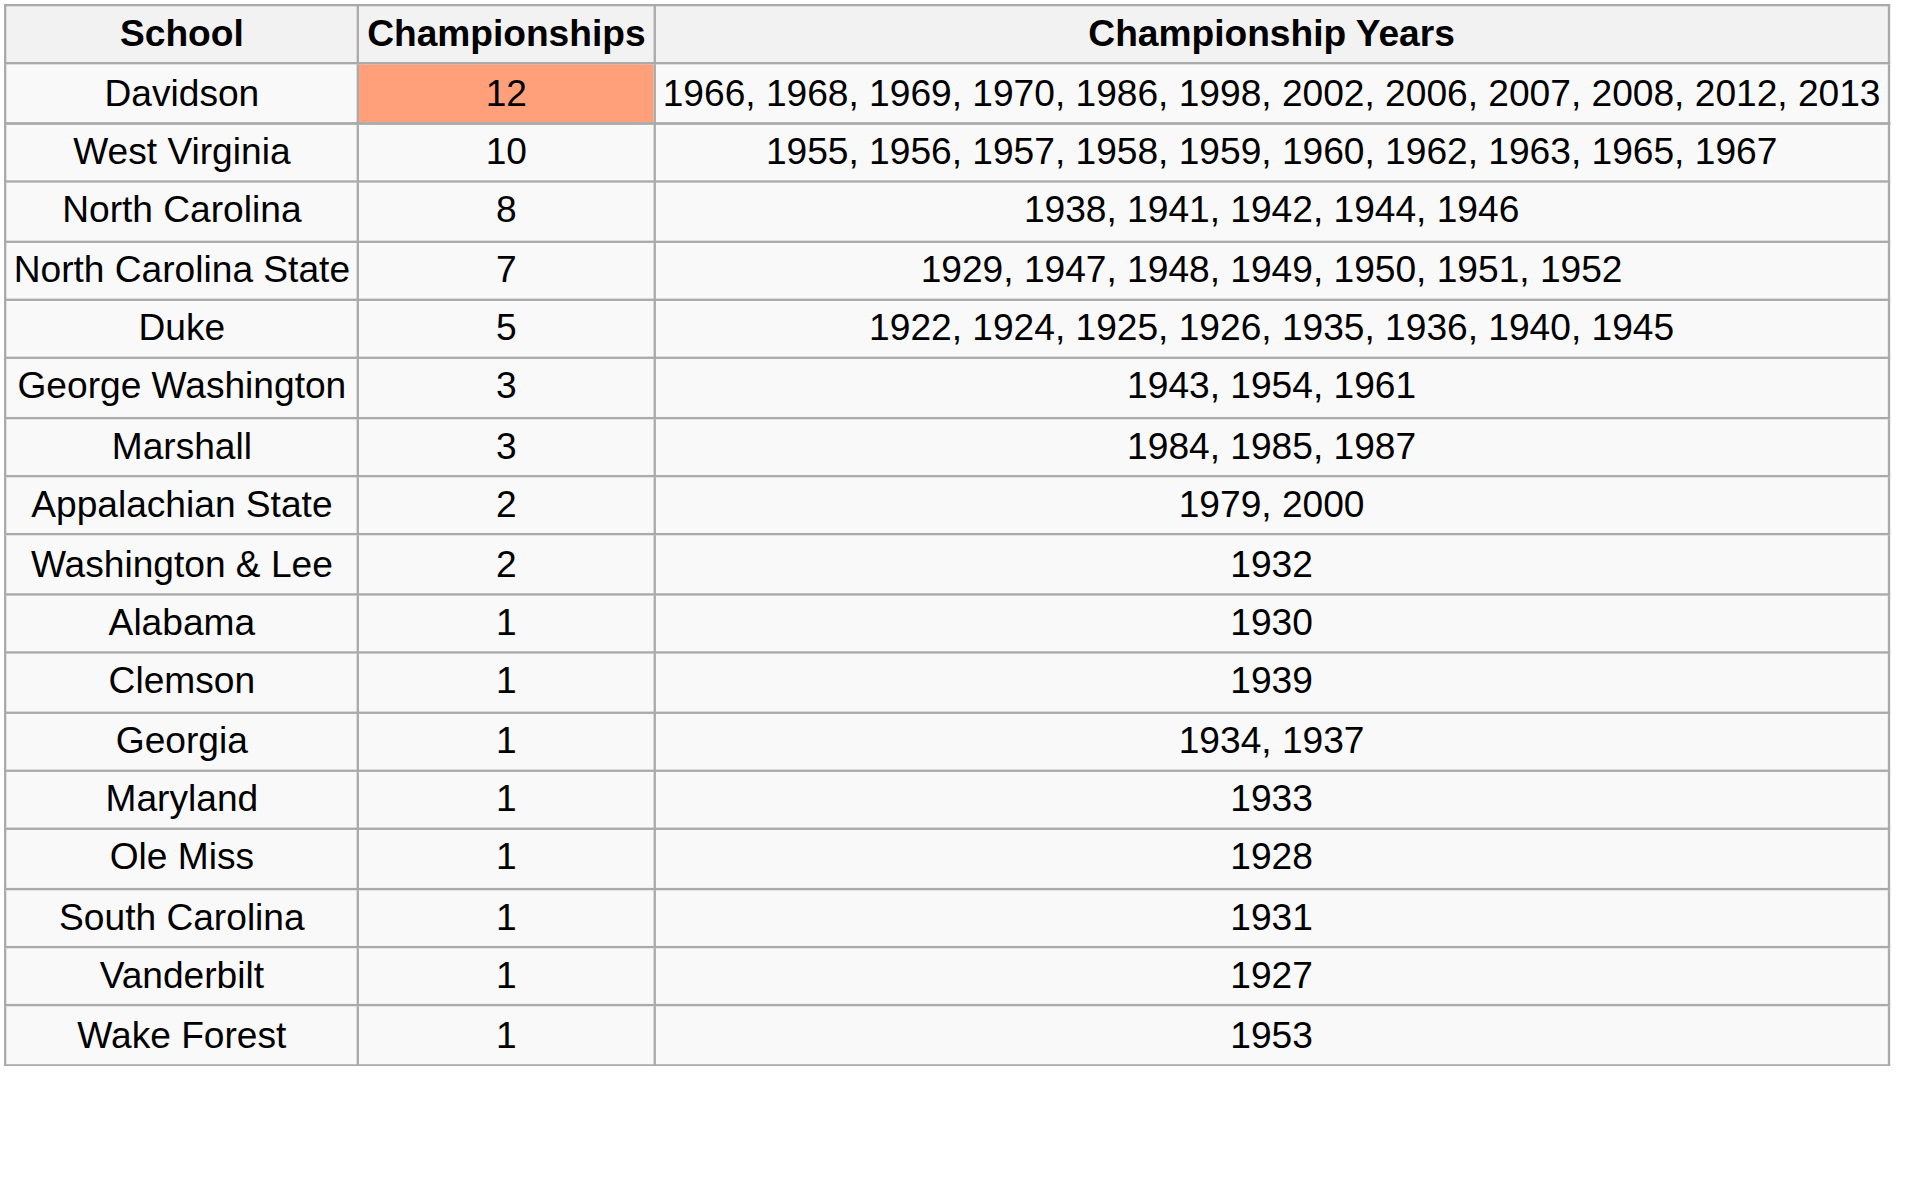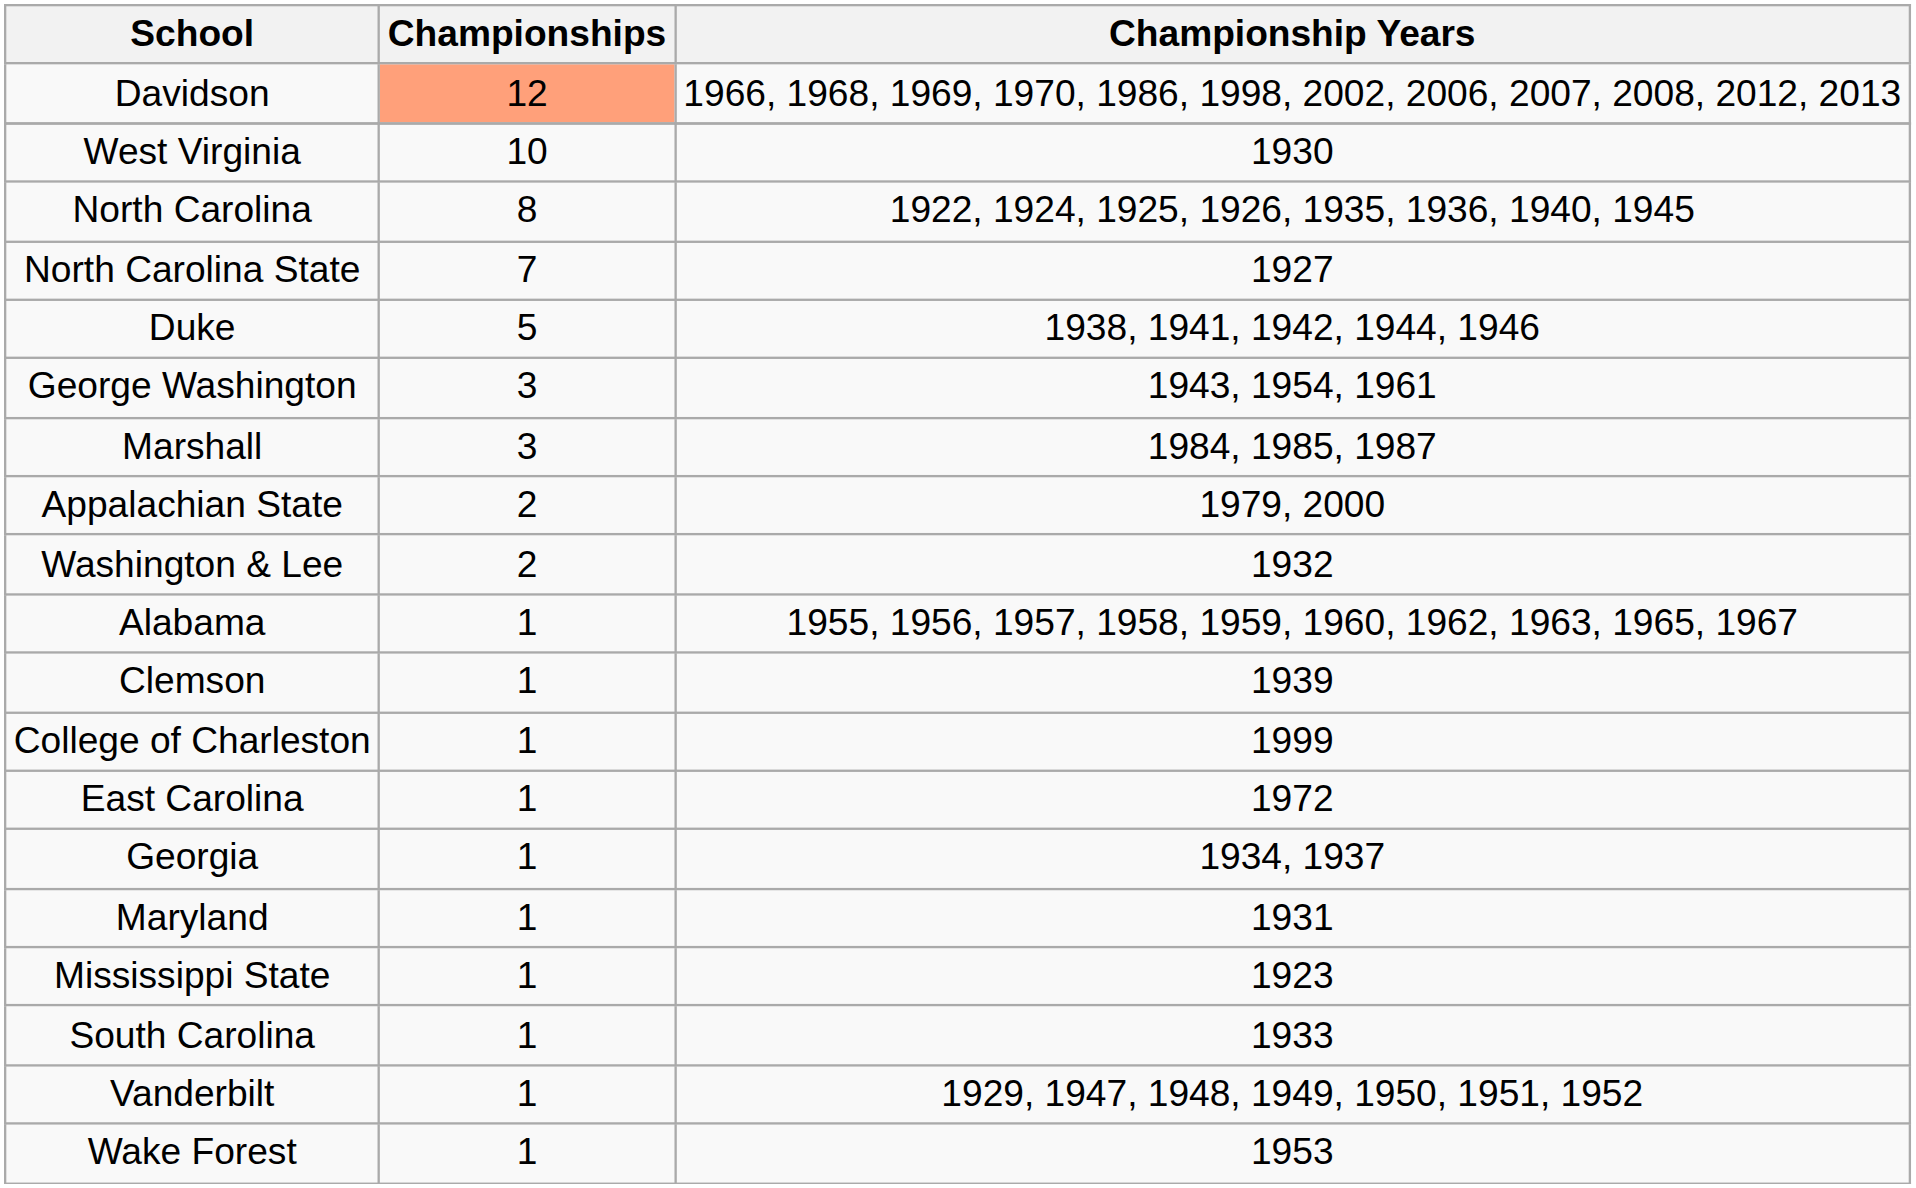(1272, 151) 1955, 1956, 1957, 1958, 1959, 1960, 1962, 1963, 1965, 1967 -> (1292, 151) 1930
(1272, 210) 1938, 1941, 1942, 1944, 1946 -> (1292, 210) 1922, 1924, 1925, 1926, 1935, 1936, 1940, 1945
(1272, 269) 1929, 1947, 1948, 1949, 1950, 1951, 1952 -> (1292, 269) 1927
(1272, 328) 1922, 1924, 1925, 1926, 1935, 1936, 1940, 1945 -> (1292, 328) 1938, 1941, 1942, 1944, 1946
(1272, 622) 1930 -> (1292, 622) 1955, 1956, 1957, 1958, 1959, 1960, 1962, 1963, 1965, 1967
+ row: (192, 740)
+ row: (192, 799)
(1272, 799) 1933 -> (1292, 916) 1931
+ row: (192, 975)
- row: (182, 858)
(1272, 916) 1931 -> (1292, 1034) 1933
(1272, 975) 1927 -> (1292, 1093) 1929, 1947, 1948, 1949, 1950, 1951, 1952
